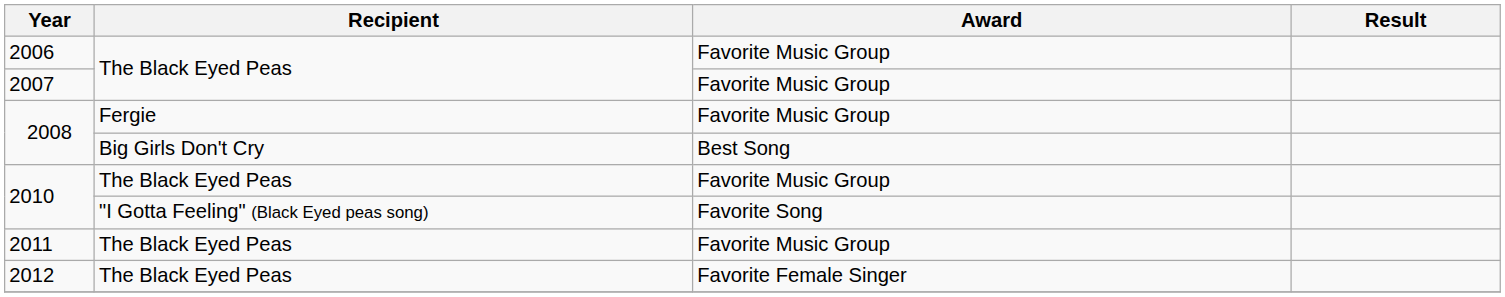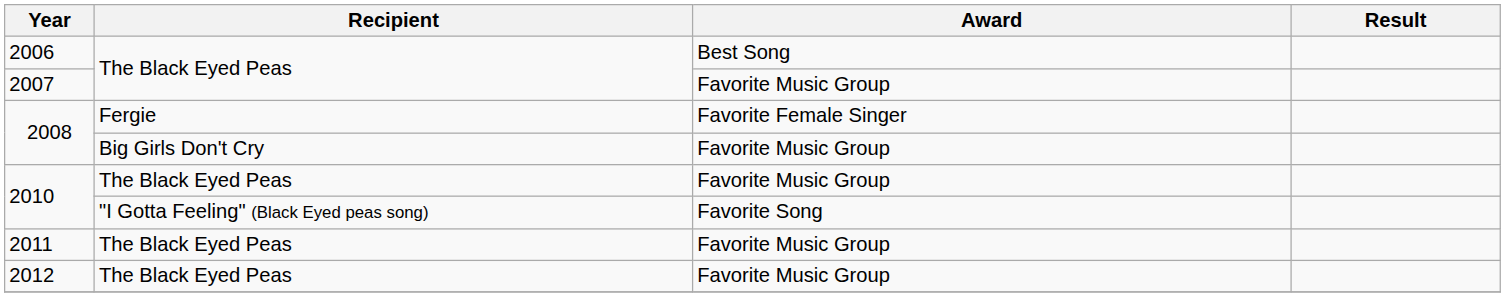(794, 52) Favorite Music Group -> (744, 52) Best Song
(794, 116) Favorite Music Group -> (802, 116) Favorite Female Singer
(744, 148) Best Song -> (794, 148) Favorite Music Group
(802, 276) Favorite Female Singer -> (794, 276) Favorite Music Group
